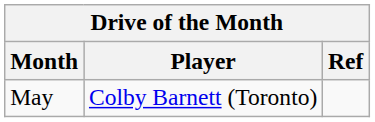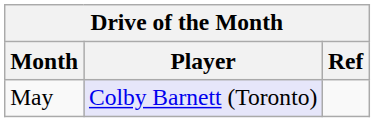(203, 97) no background -> (203, 97) lavender background
